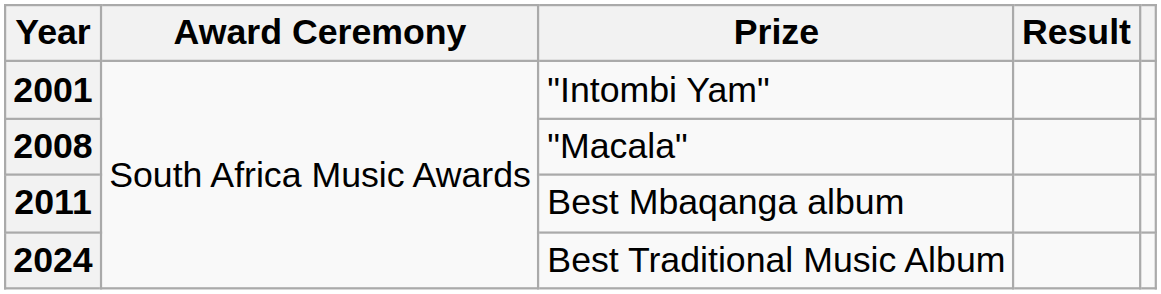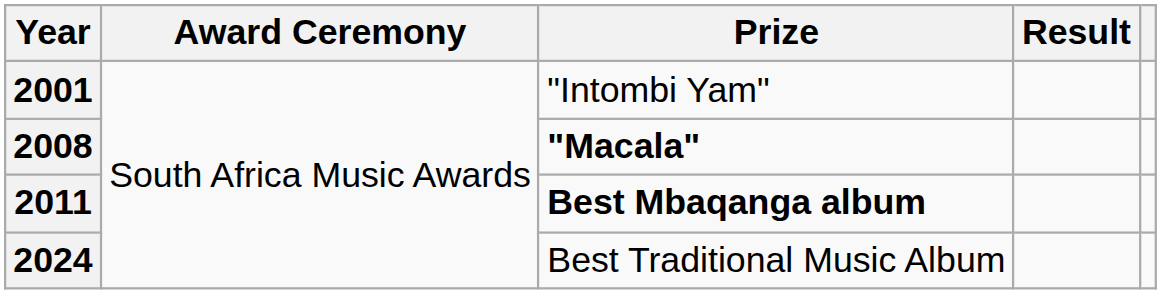(618, 145) normal -> (624, 145) bold
(726, 202) normal -> (737, 202) bold
